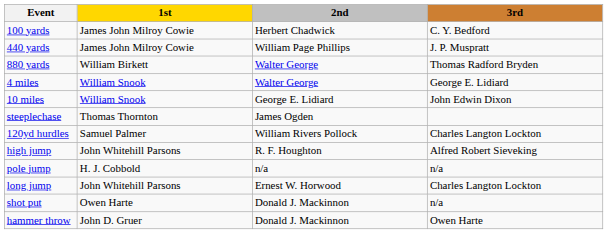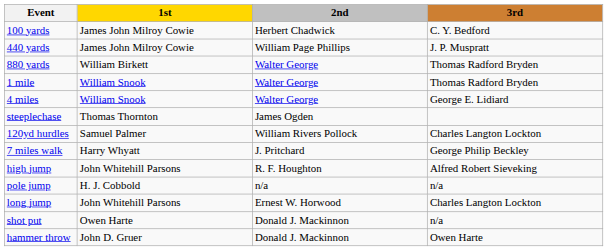+ row: (21, 82)
- row: (25, 99)
+ row: (35, 151)
